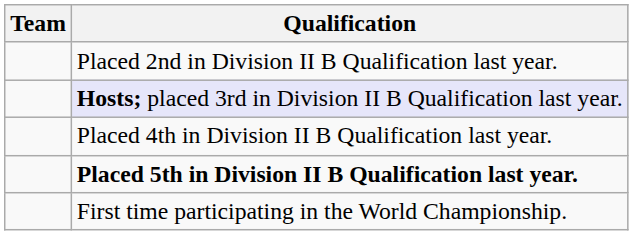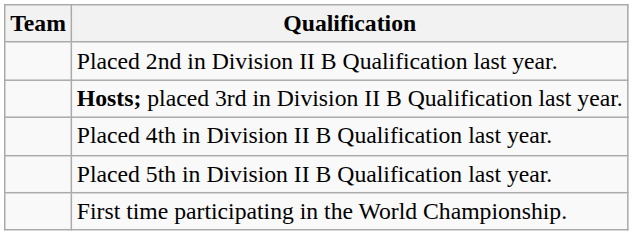(350, 98) lavender background -> (350, 98) no background
(327, 173) bold -> (315, 173) normal
